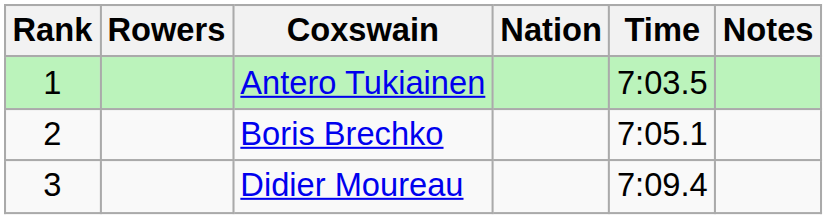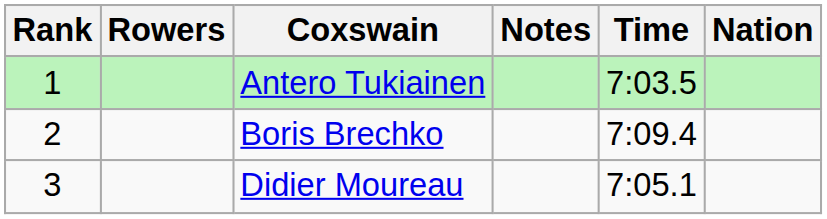columns swapped: (551, 30) <-> (768, 30)
(662, 133) 7:05.1 -> (651, 133) 7:09.4
(662, 185) 7:09.4 -> (651, 185) 7:05.1
